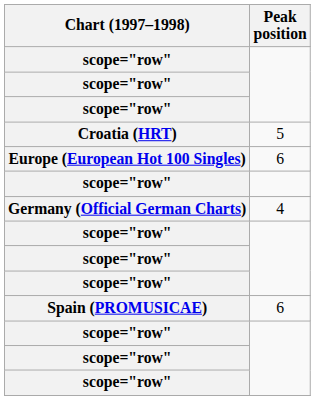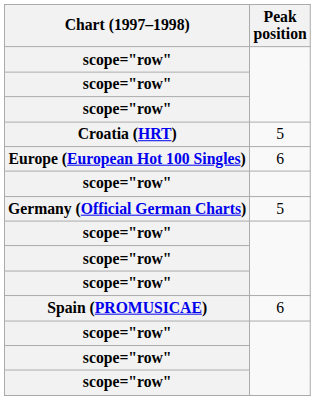(280, 208) 4 -> (280, 208) 5
